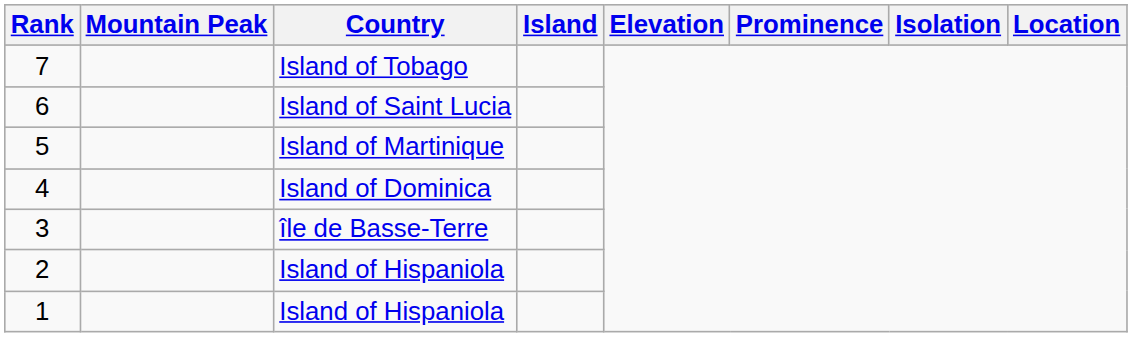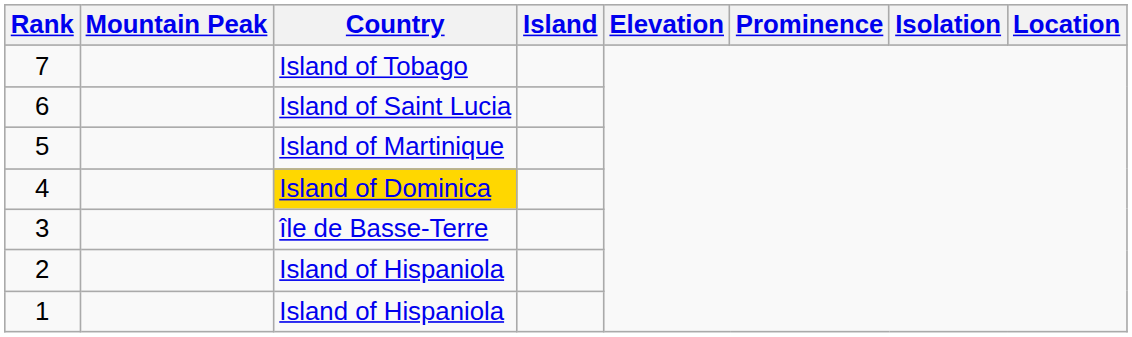(385, 188) no background -> (385, 188) gold background
